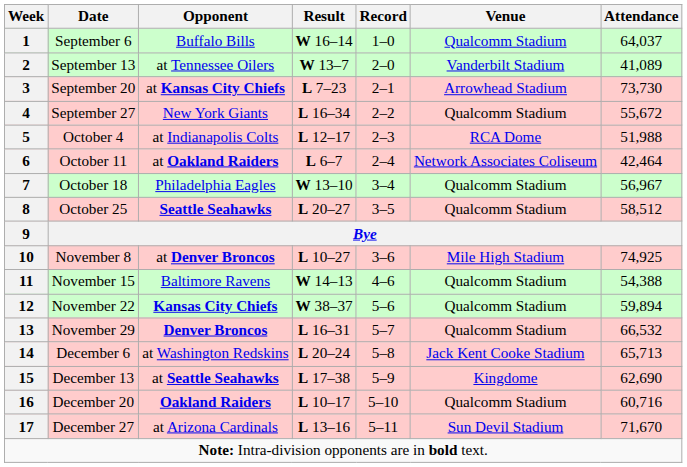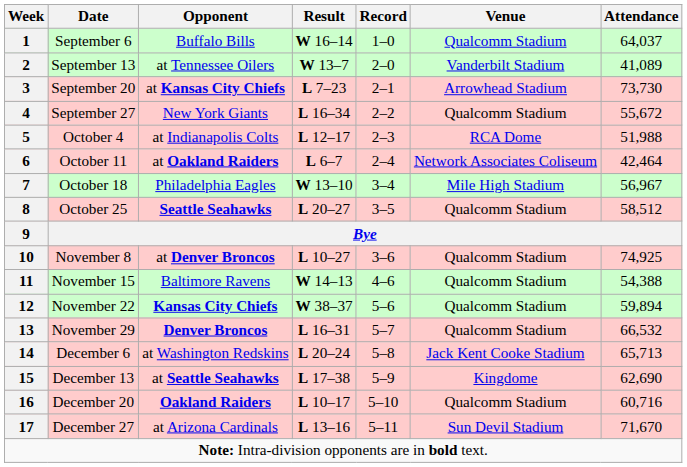(505, 185) Qualcomm Stadium -> (505, 185) Mile High Stadium
(505, 257) Mile High Stadium -> (505, 257) Qualcomm Stadium
